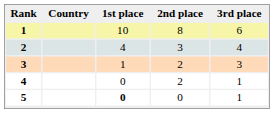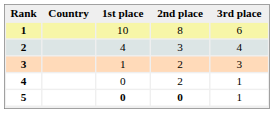(180, 97) normal -> (180, 97) bold
